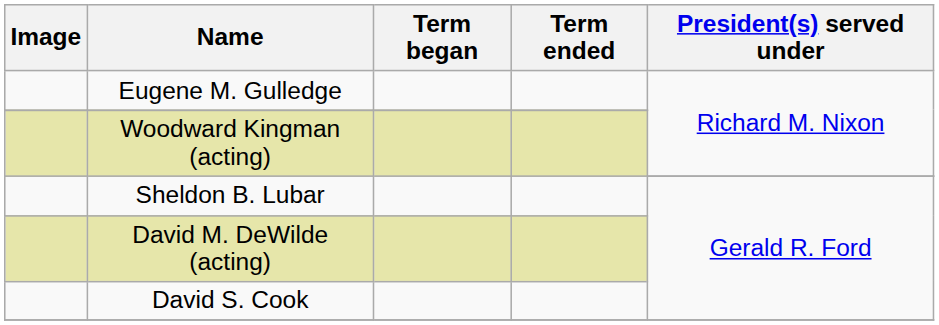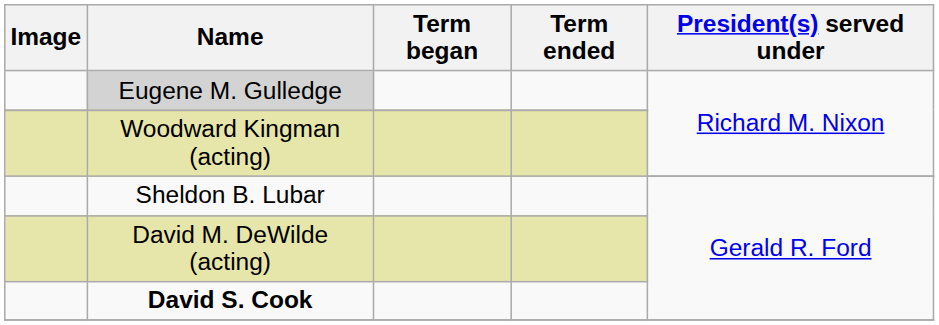(230, 90) no background -> (230, 90) lightgrey background
(230, 300) normal -> (230, 300) bold
